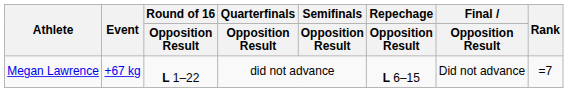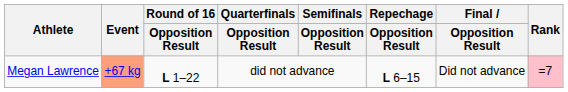(123, 72) no background -> (123, 72) lightsalmon background
(545, 72) no background -> (545, 72) pink background
